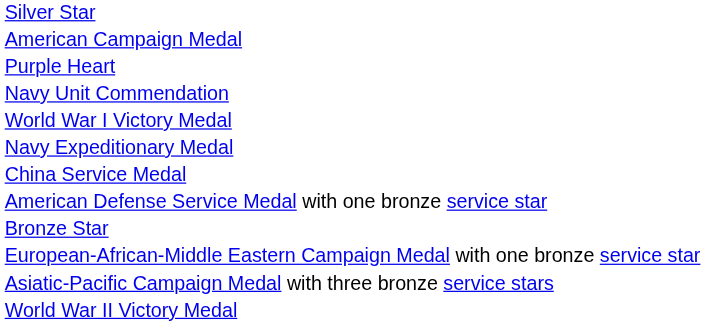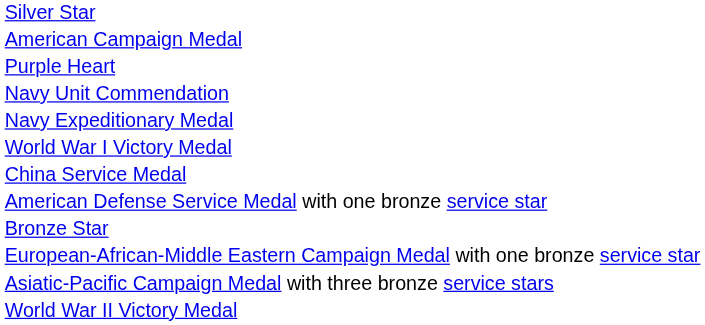(118, 120) World War I Victory Medal -> (119, 120) Navy Expeditionary Medal
(119, 147) Navy Expeditionary Medal -> (118, 147) World War I Victory Medal
